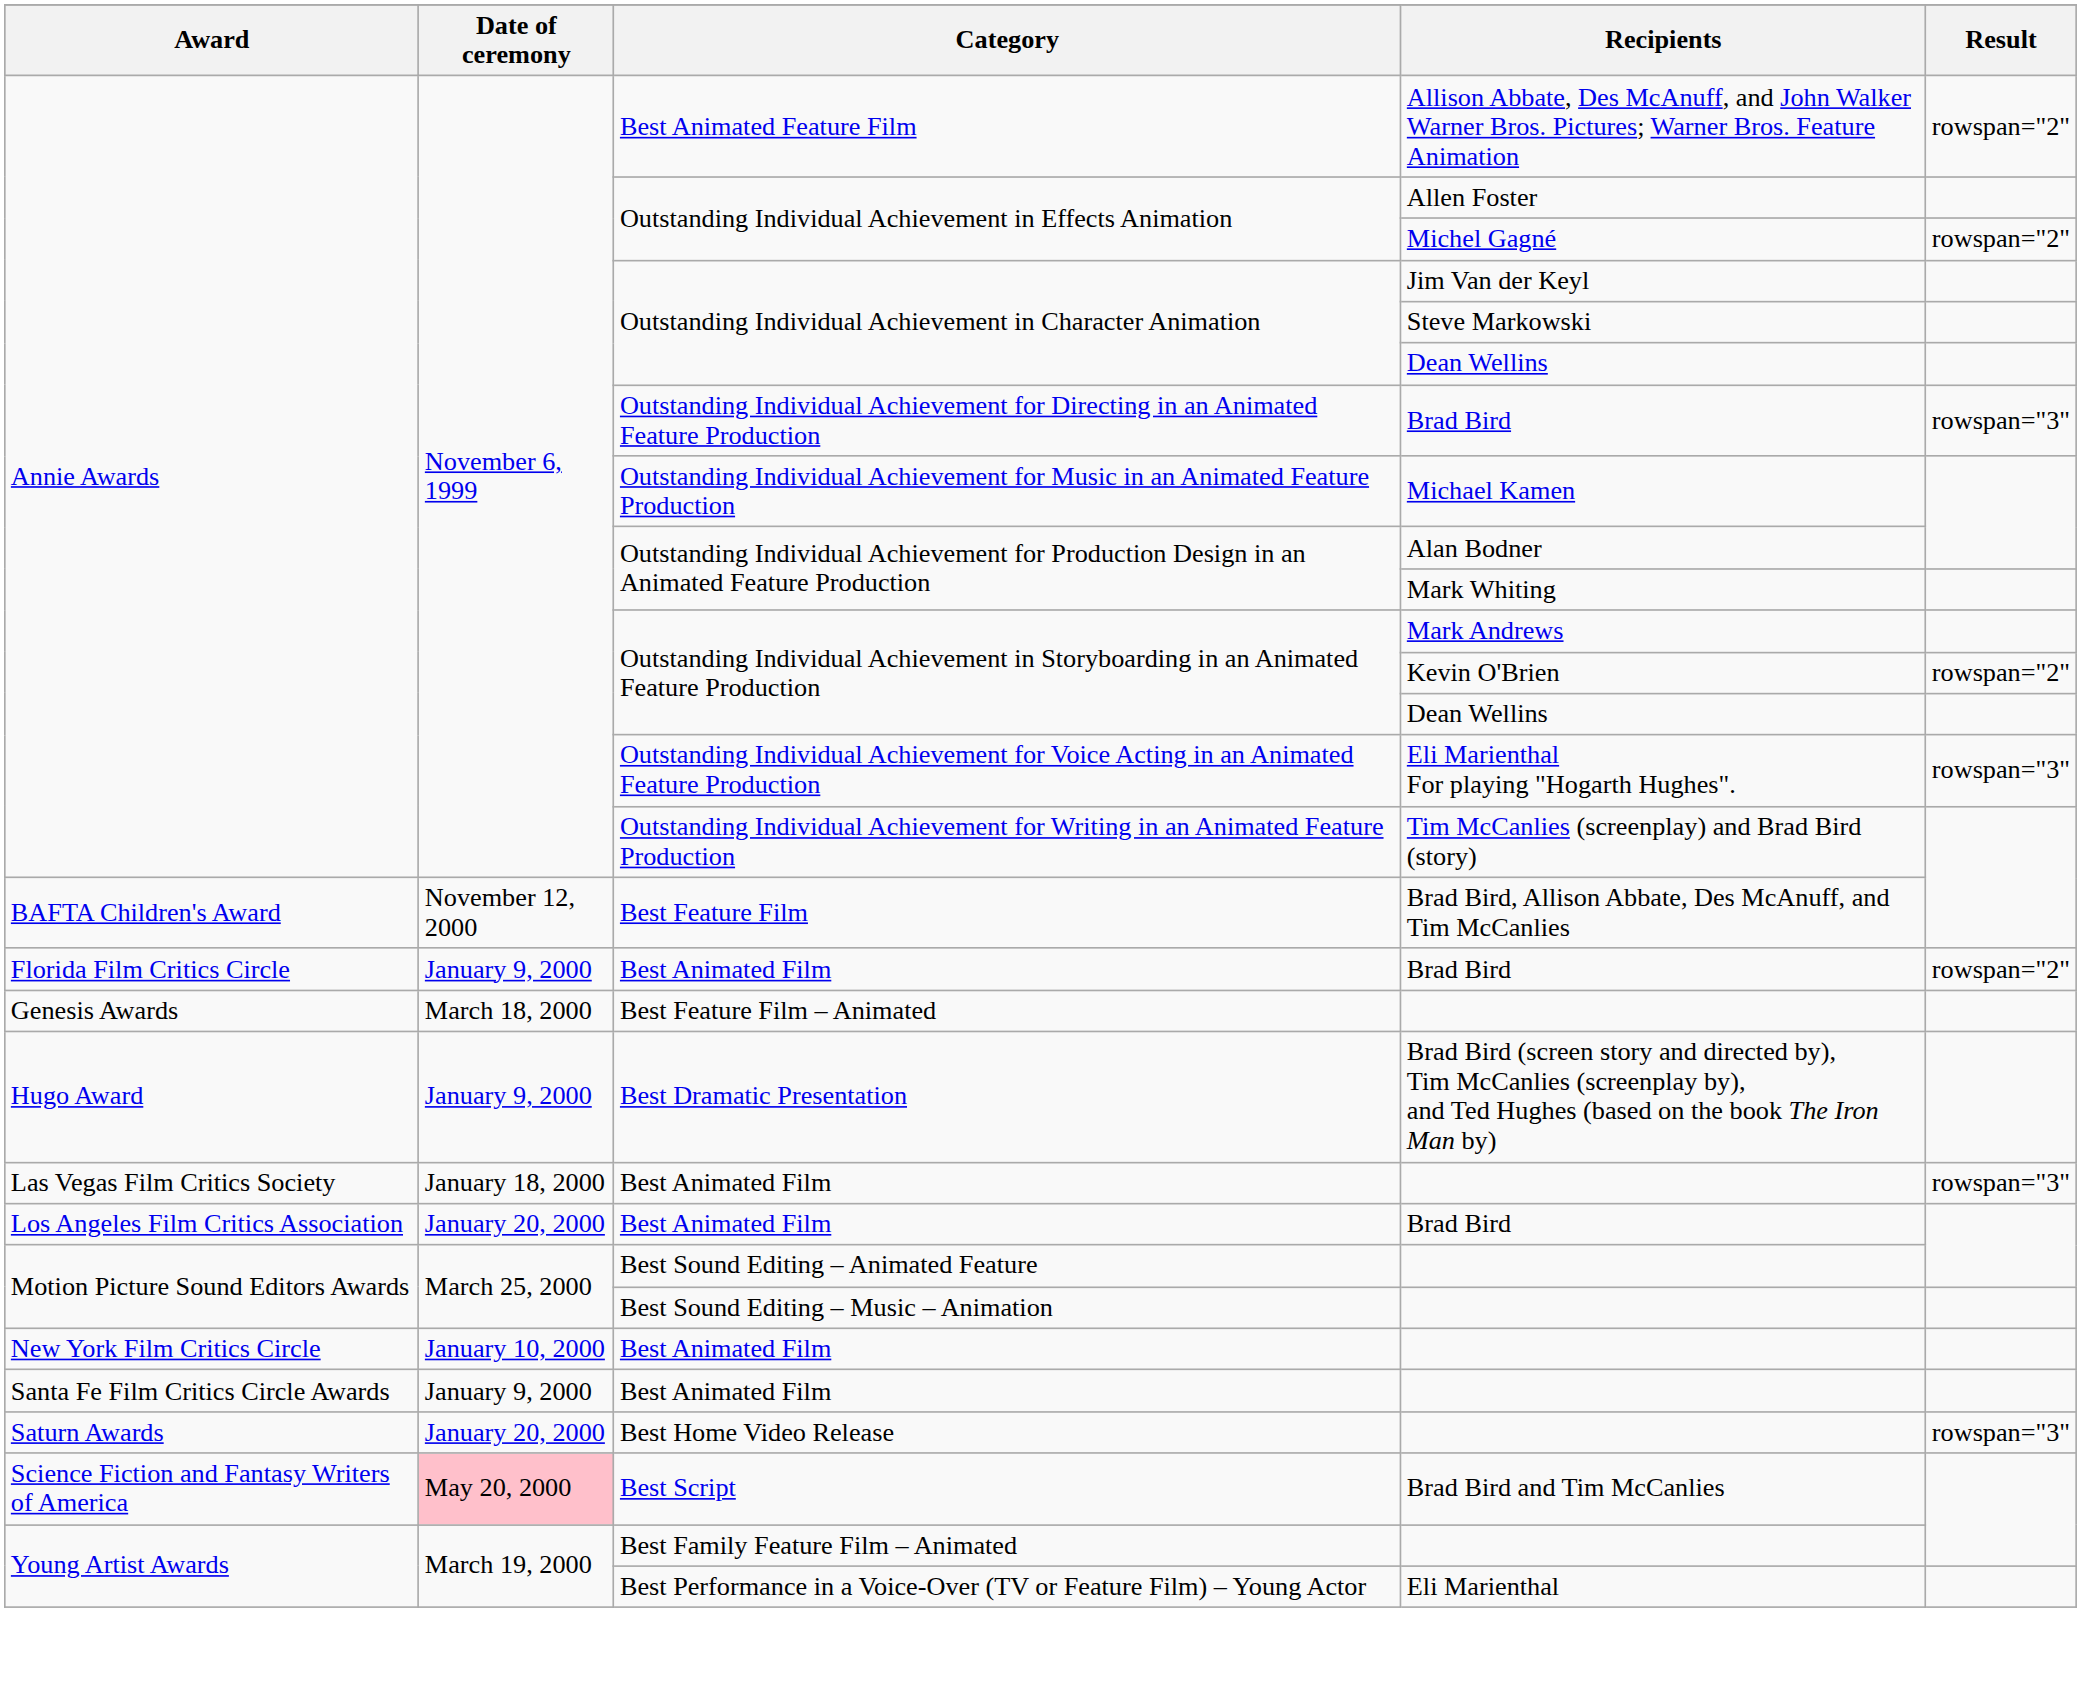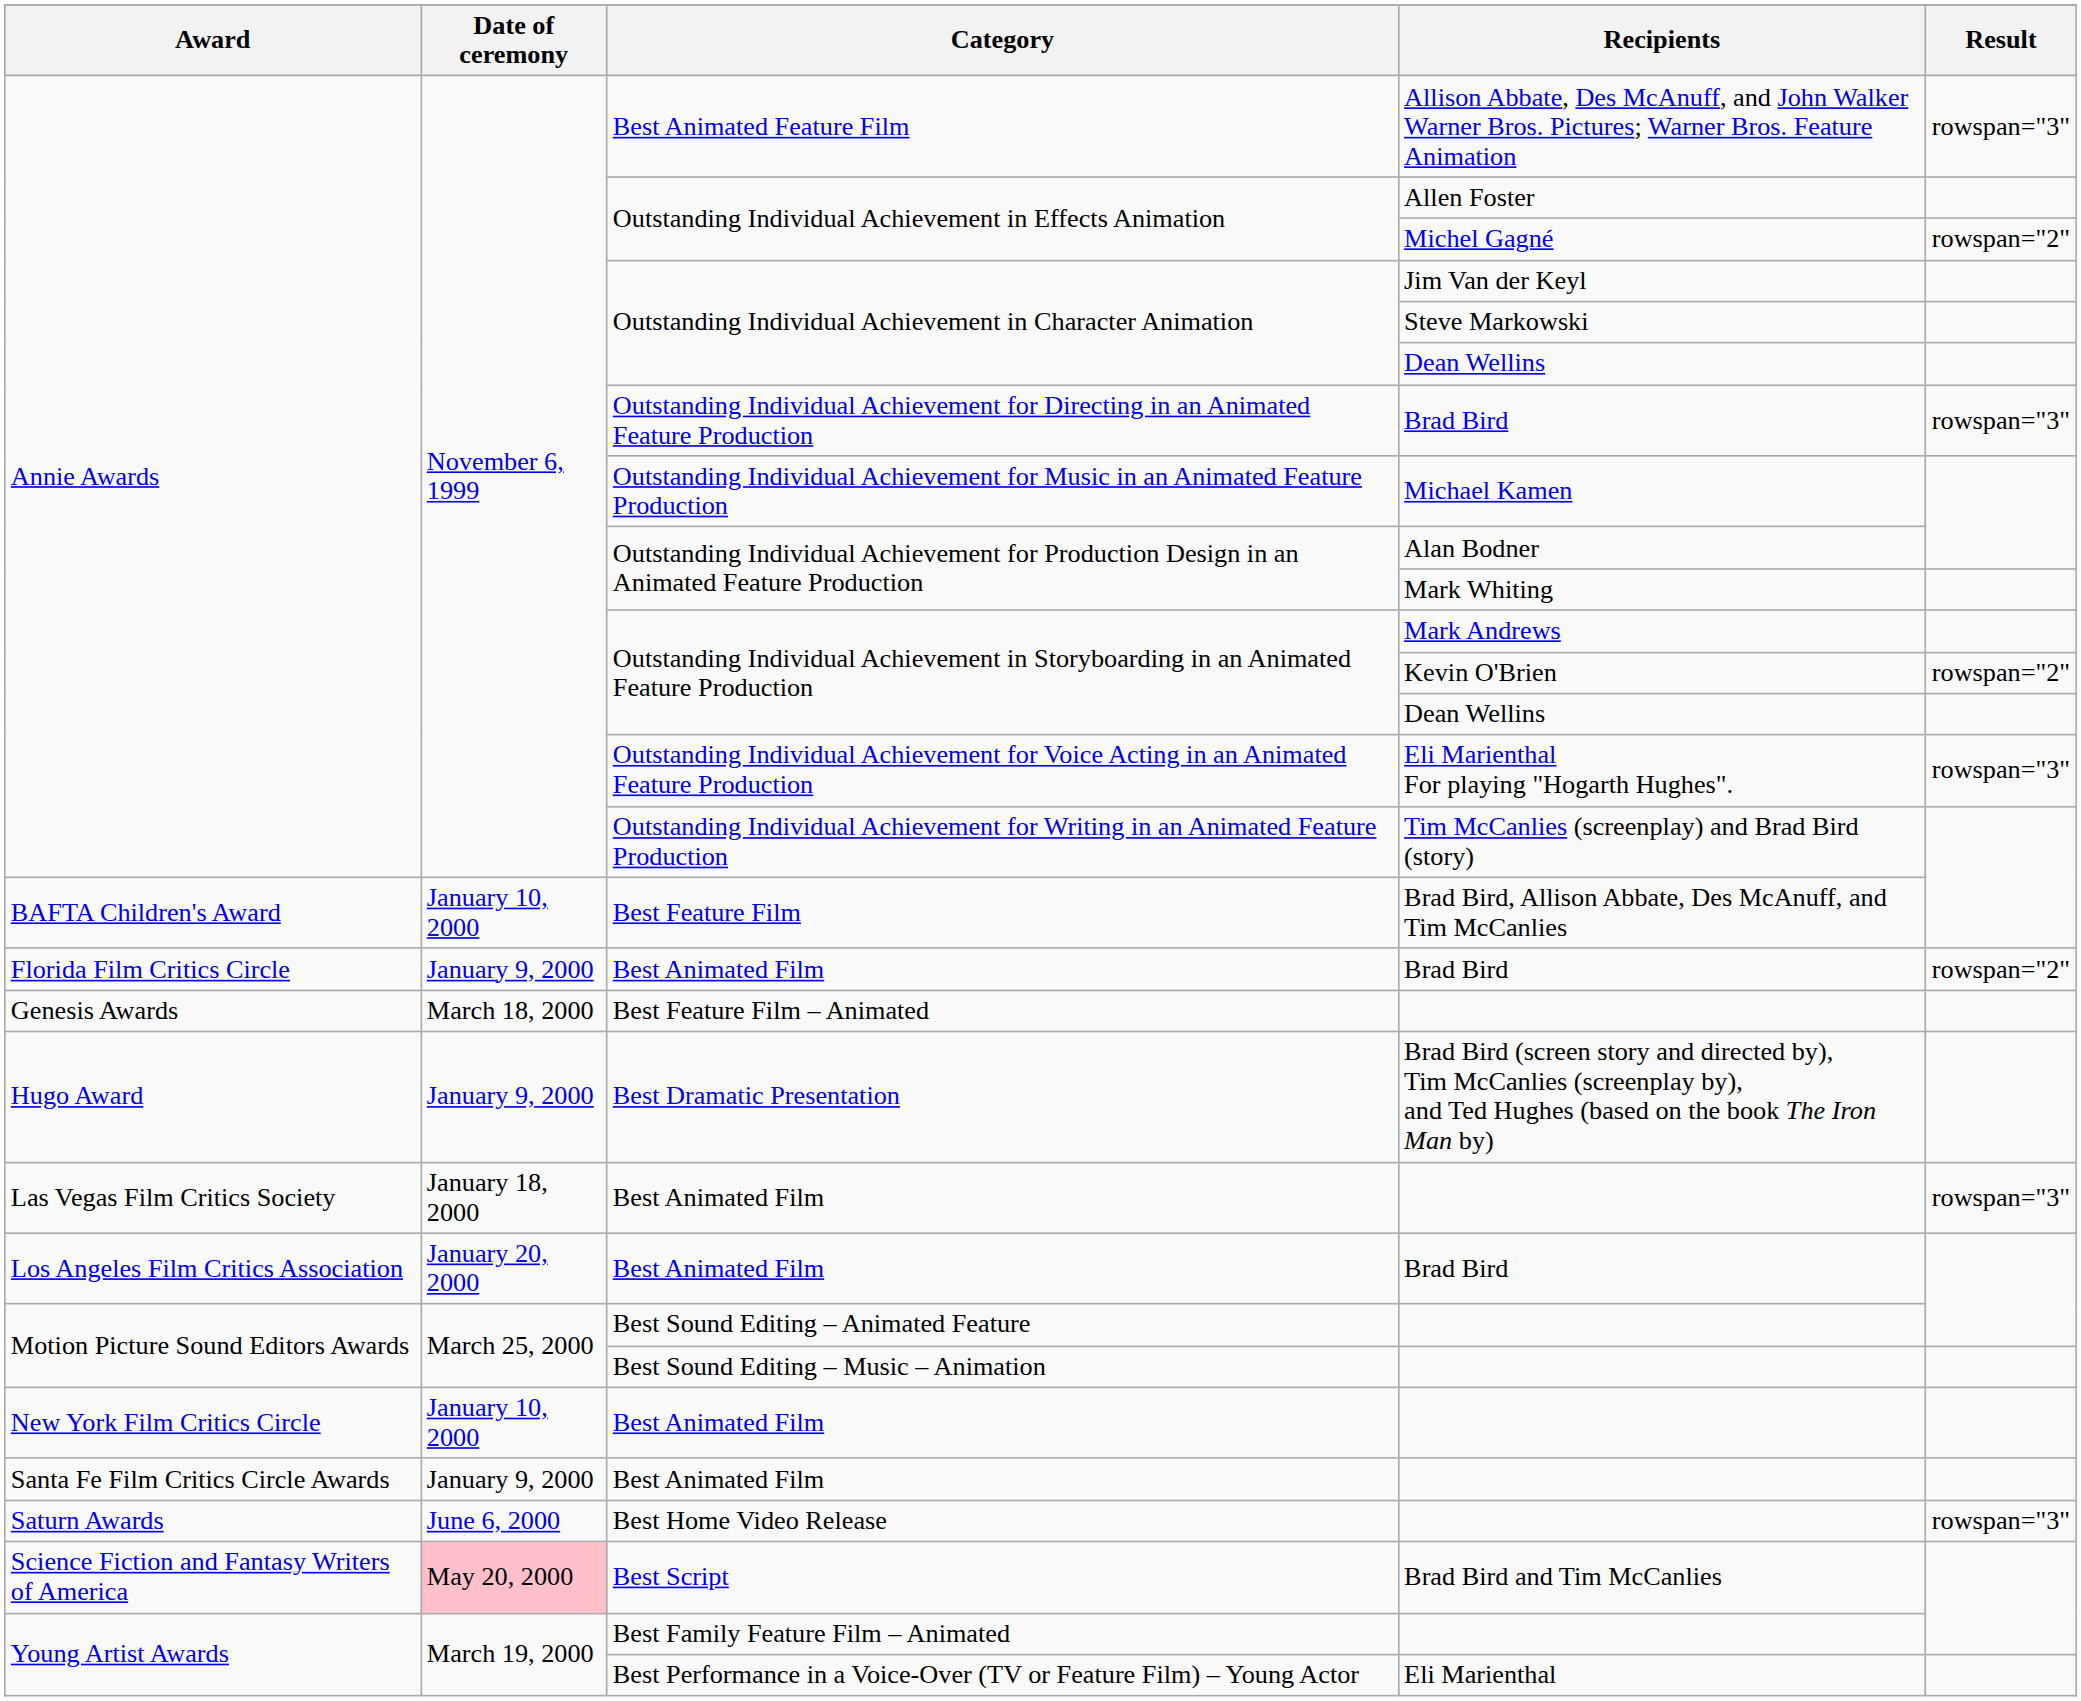(2001, 125) rowspan="2" -> (2001, 125) rowspan="3"
(500, 912) November 12, 2000 -> (487, 912) January 10, 2000
(515, 1432) January 20, 2000 -> (494, 1520) June 6, 2000
